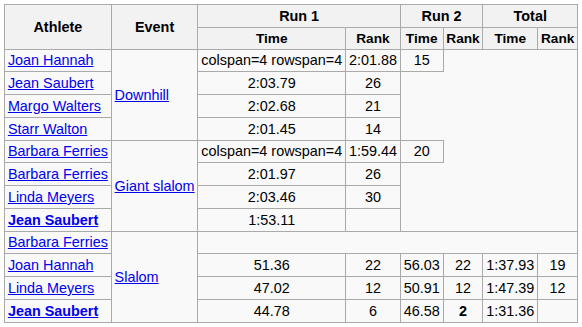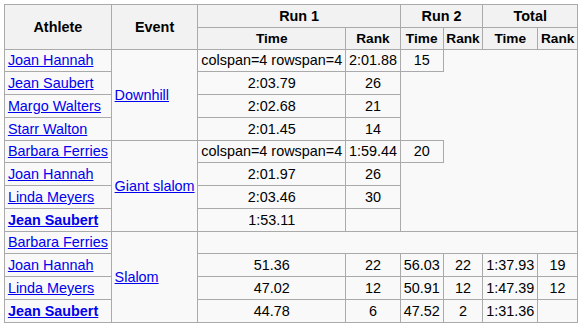(58, 174) Barbara Ferries -> (51, 174) Joan Hannah
(422, 311) 46.58 -> (422, 311) 47.52
(463, 311) bold -> (463, 311) normal
